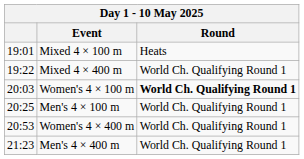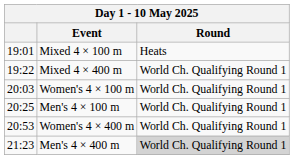(218, 88) bold -> (213, 88) normal
(213, 145) no background -> (213, 145) lightgrey background
